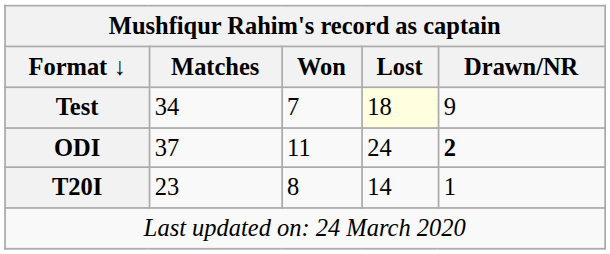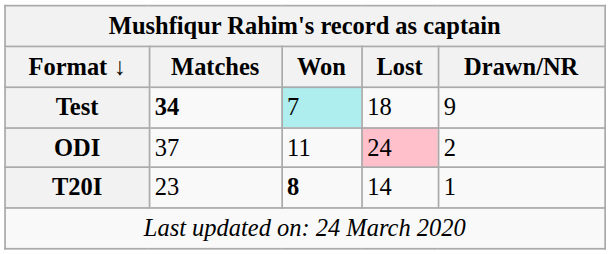(167, 106) normal -> (167, 106) bold
(293, 106) no background -> (293, 106) paleturquoise background
(379, 106) lightyellow background -> (379, 106) no background
(379, 147) no background -> (379, 147) pink background
(450, 147) bold -> (450, 147) normal
(293, 187) normal -> (293, 187) bold
